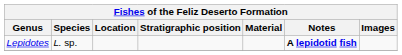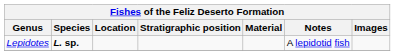(65, 43) normal -> (66, 43) bold
(322, 43) bold -> (318, 43) normal
